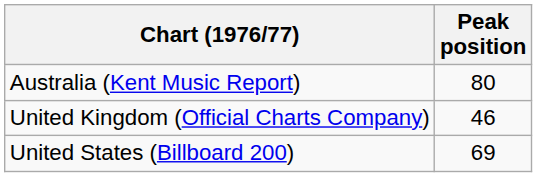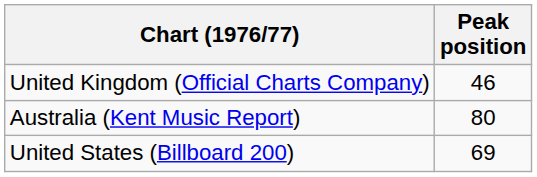rows swapped: (155, 82) <-> (220, 117)
